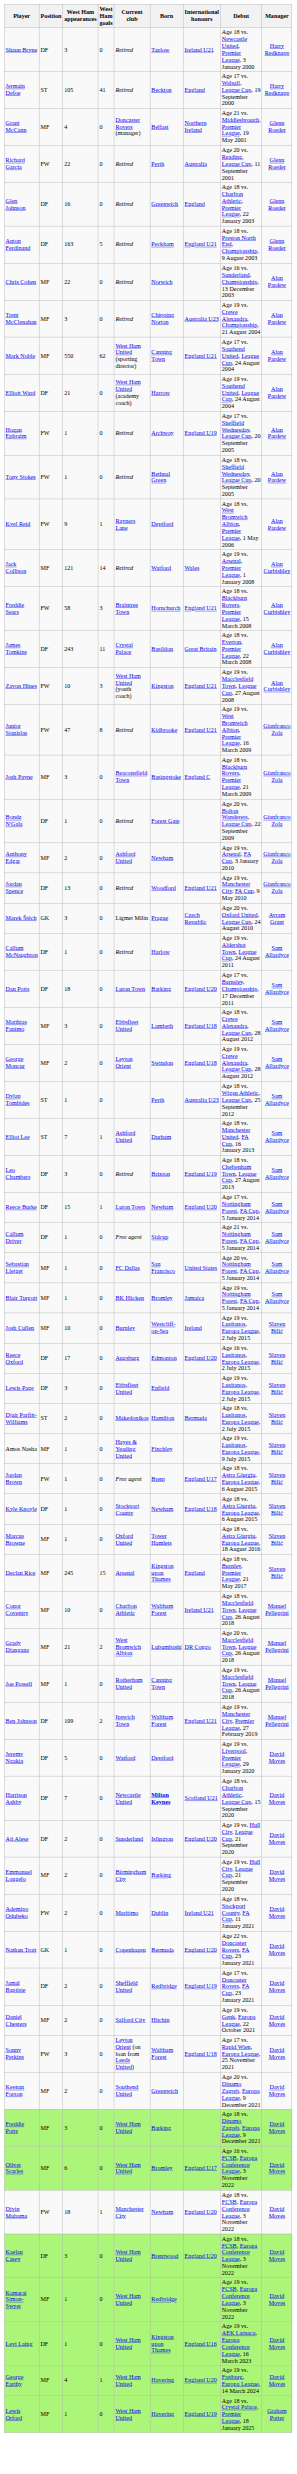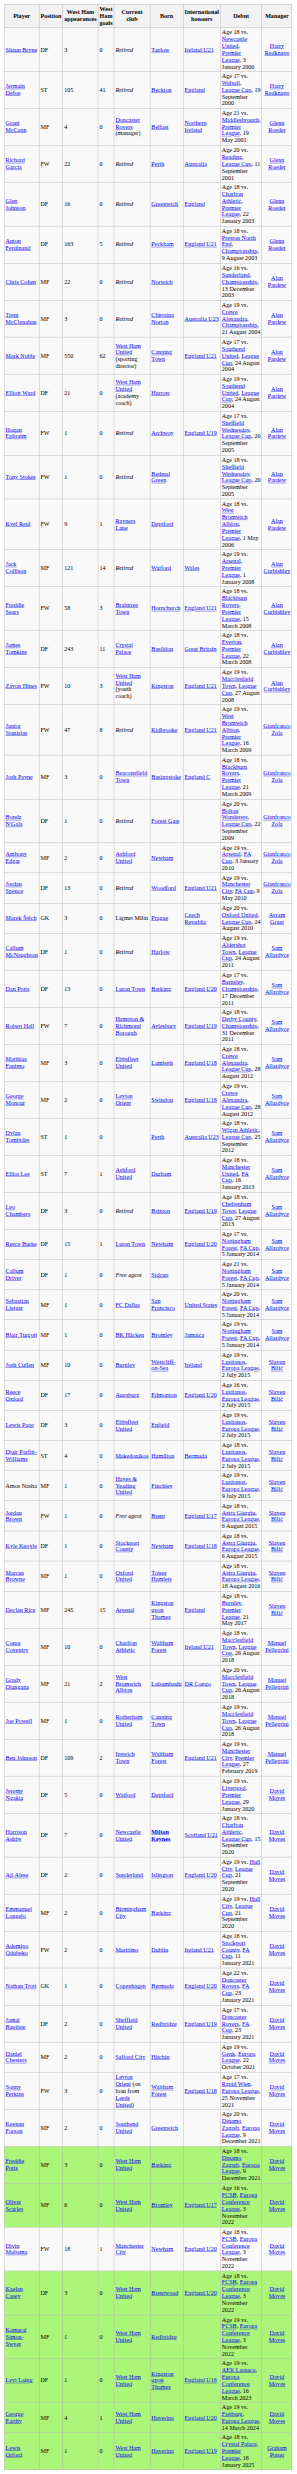(67, 989) 18 -> (67, 989) 13
+ row: (20, 1026)
(66, 1418) 2 -> (66, 1455) 4
